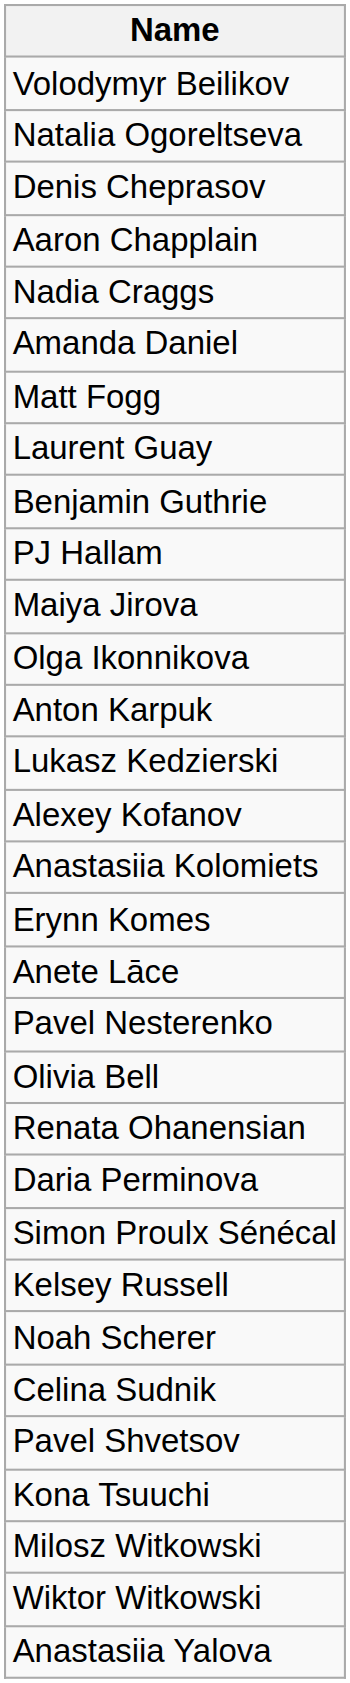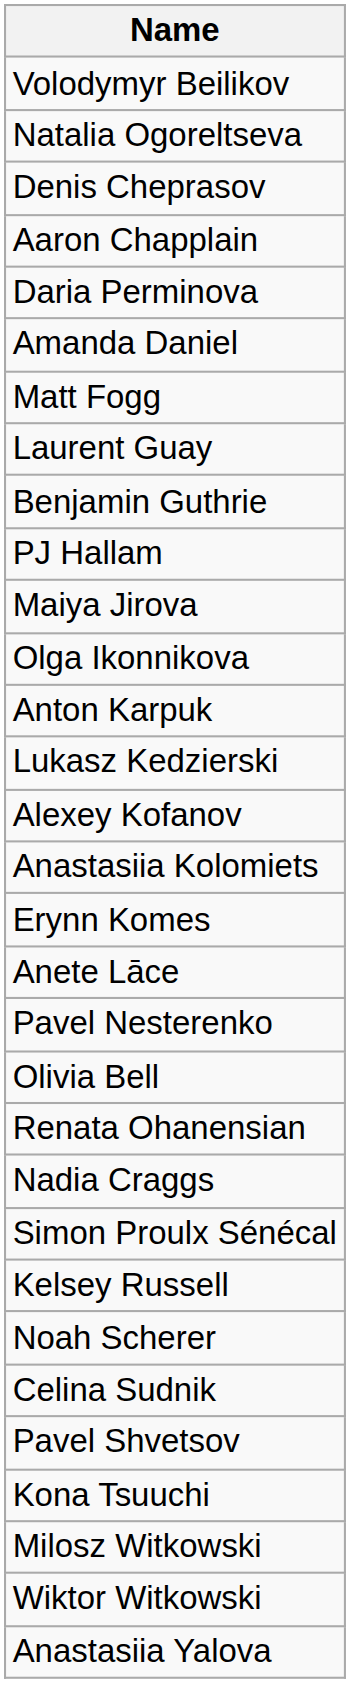(113, 291) Nadia Craggs -> (135, 291) Daria Perminova
(135, 1180) Daria Perminova -> (113, 1180) Nadia Craggs
